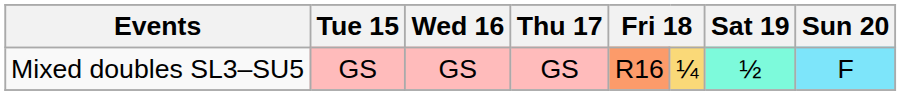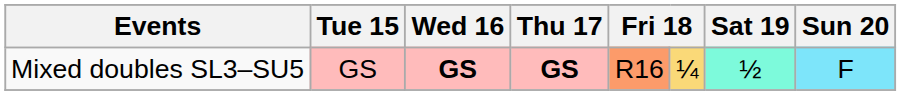(458, 68) normal -> (458, 68) bold
(560, 68) normal -> (560, 68) bold
